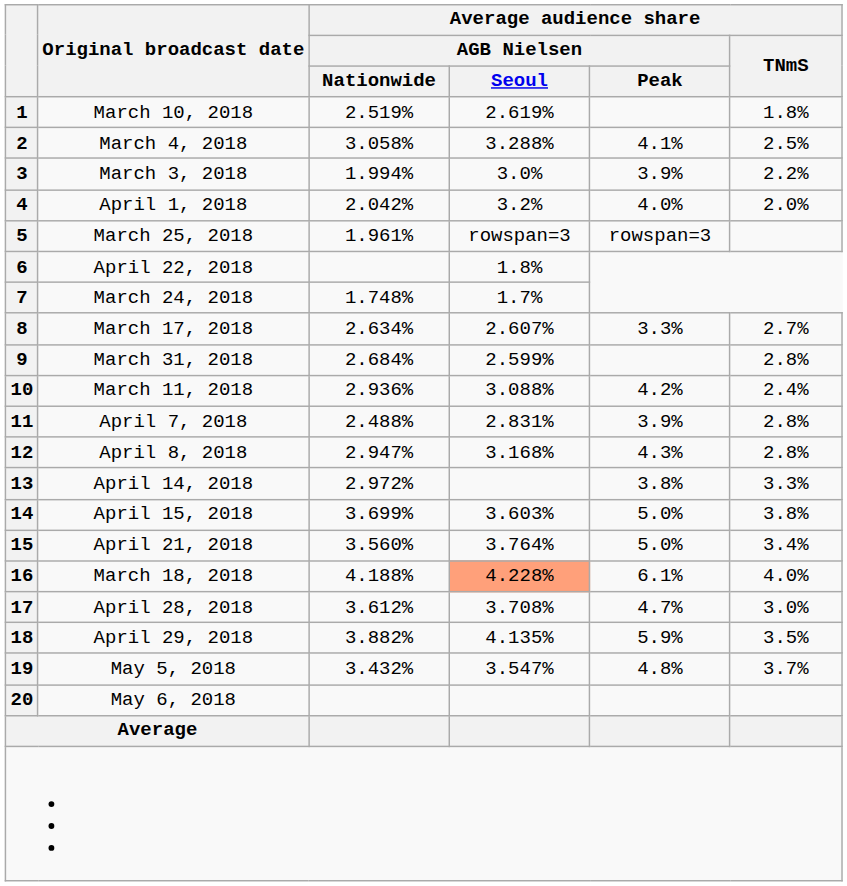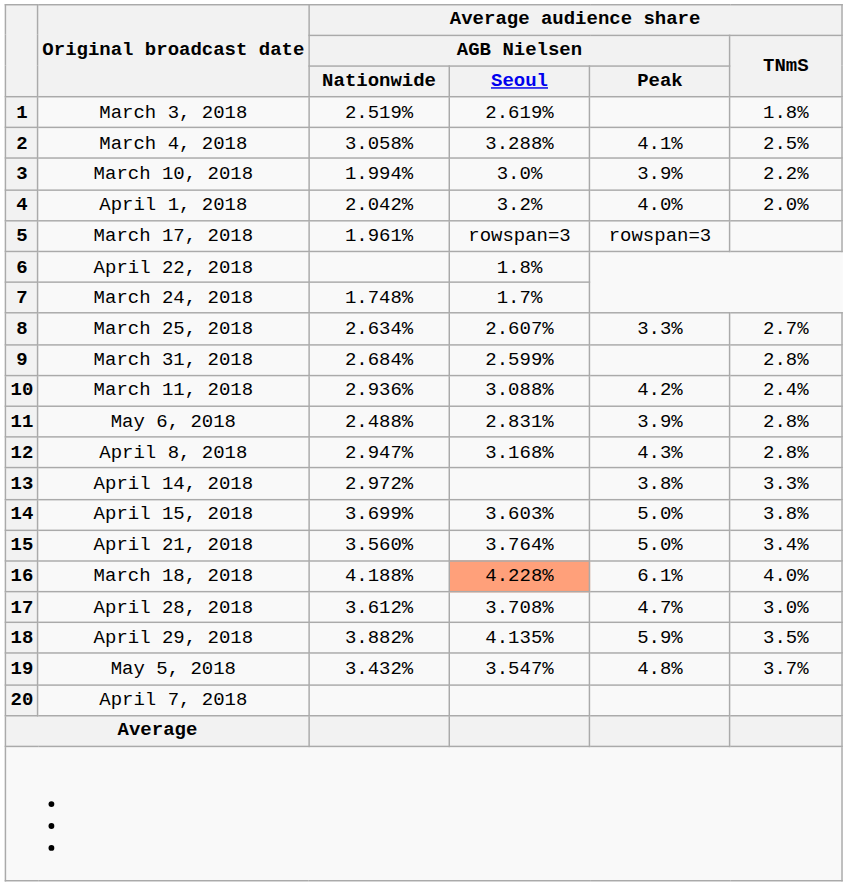(173, 112) March 10, 2018 -> (173, 112) March 3, 2018
(173, 174) March 3, 2018 -> (173, 174) March 10, 2018
(173, 236) March 25, 2018 -> (173, 236) March 17, 2018
(173, 329) March 17, 2018 -> (173, 329) March 25, 2018
(173, 422) April 7, 2018 -> (173, 422) May 6, 2018
(173, 700) May 6, 2018 -> (173, 700) April 7, 2018
